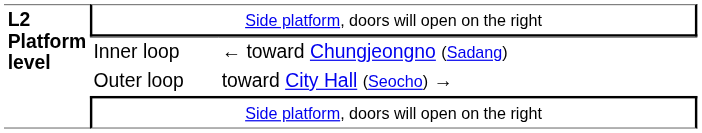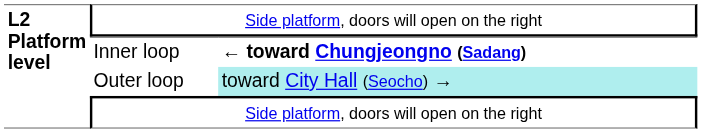(365, 52) normal -> (374, 52) bold
(337, 81) no background -> (337, 81) paleturquoise background
